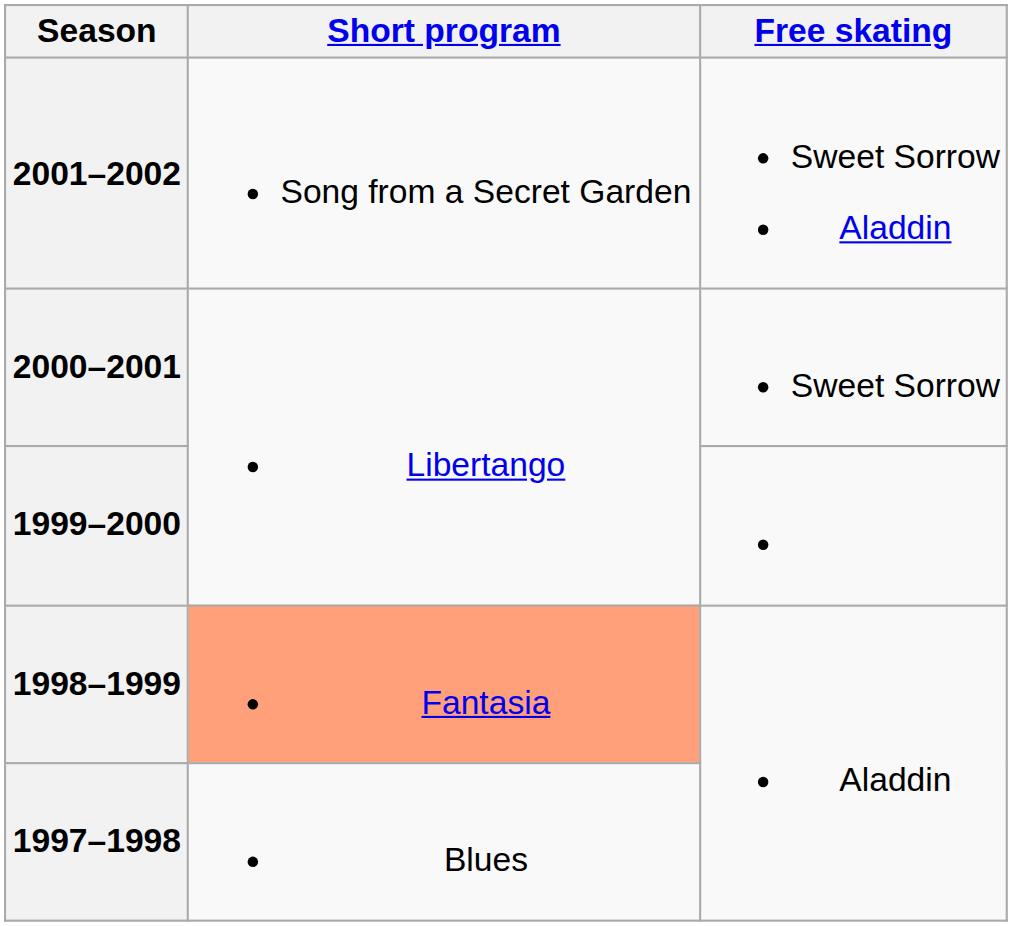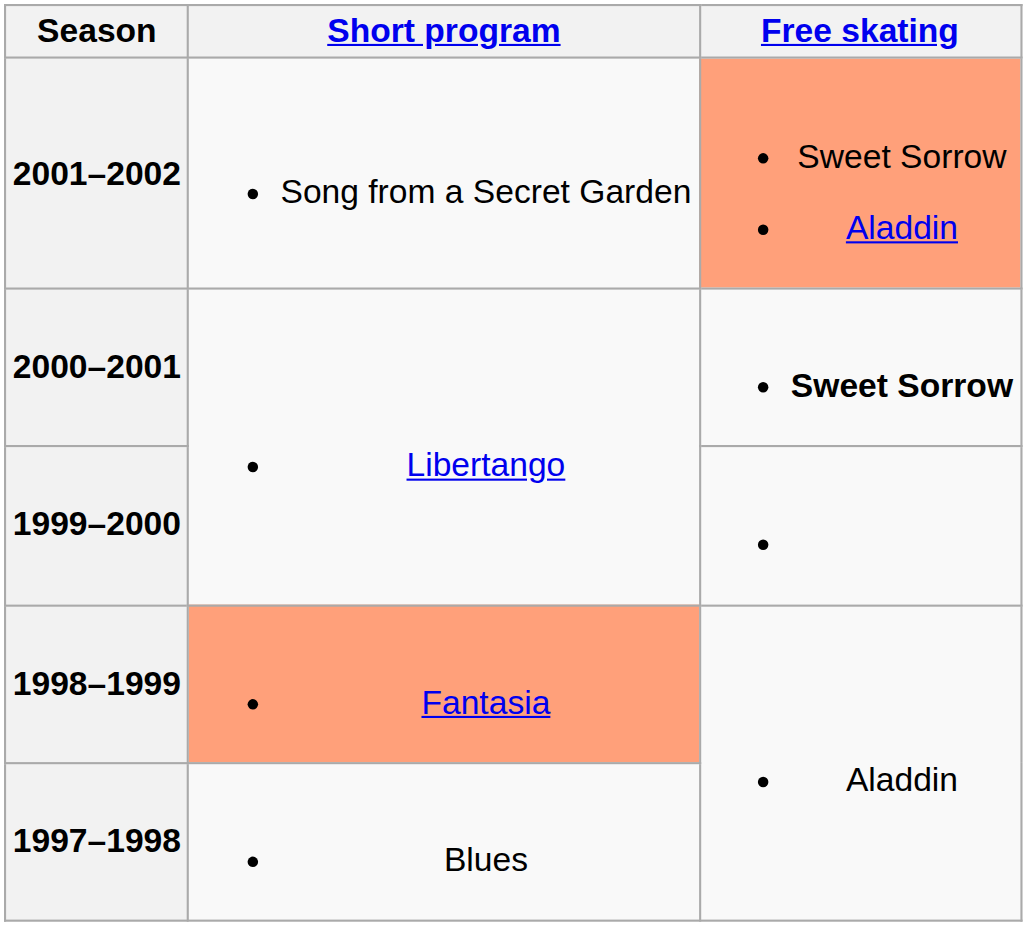(853, 192) no background -> (860, 192) lightsalmon background
(853, 386) normal -> (860, 386) bold
